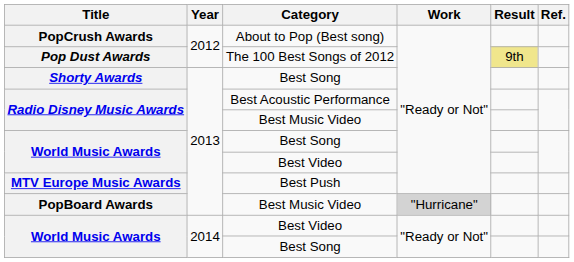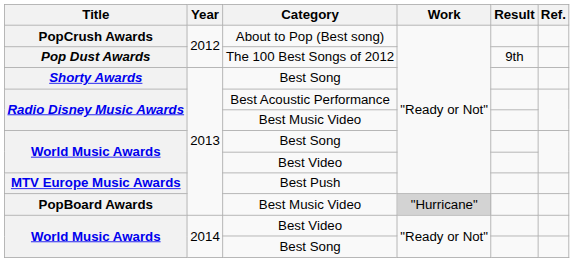(514, 57) khaki background -> (514, 57) no background
